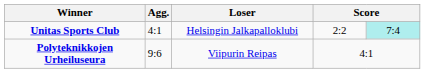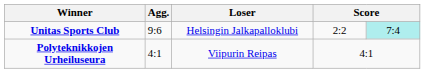(155, 30) 4:1 -> (155, 30) 9:6
(155, 53) 9:6 -> (155, 53) 4:1
